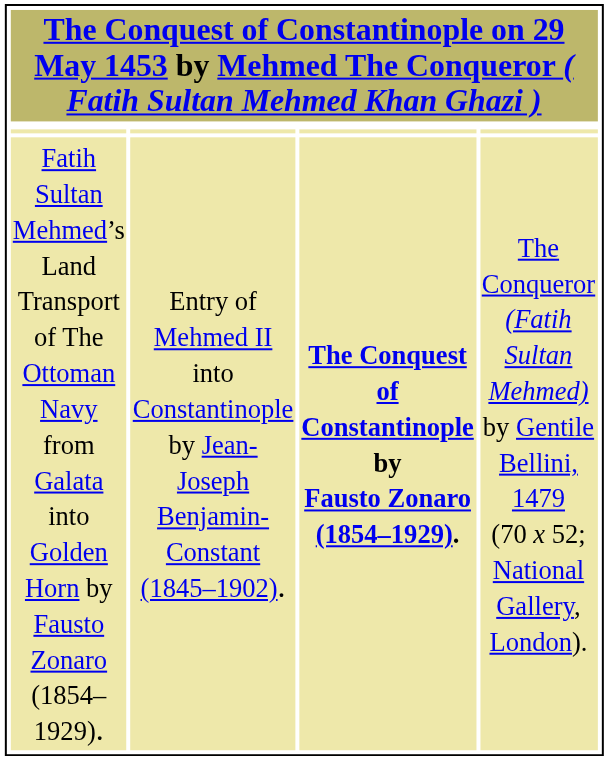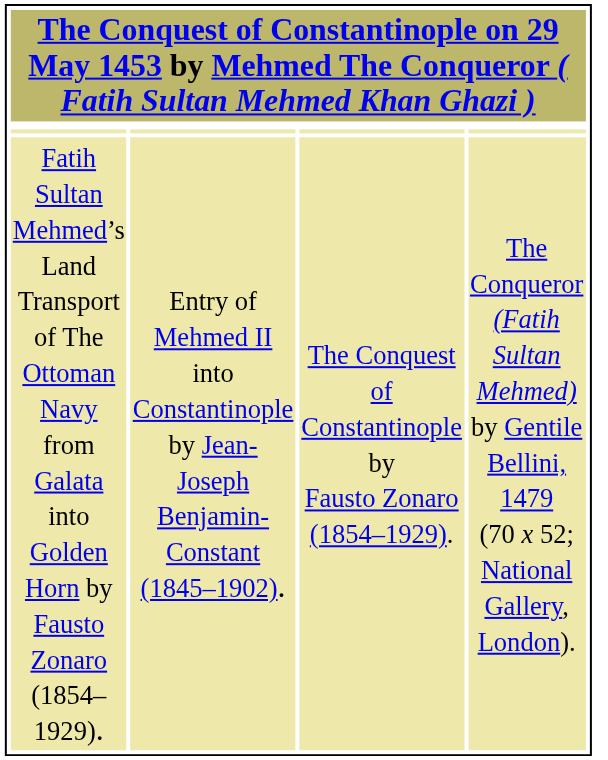(388, 443) bold -> (382, 445) normal
